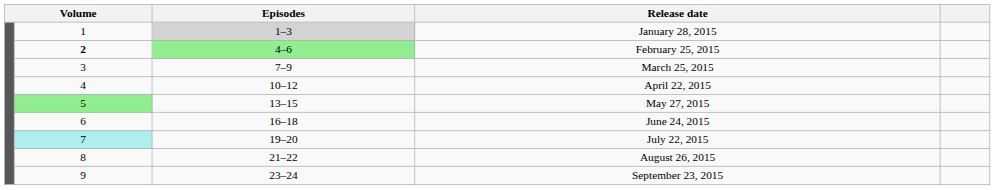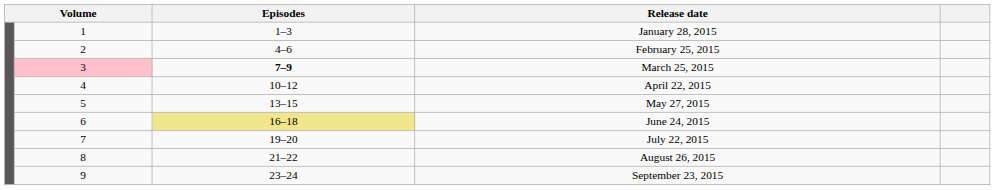(283, 31) lightgrey background -> (283, 31) no background
(83, 49) bold -> (83, 49) normal
(283, 49) lightgreen background -> (283, 49) no background
(83, 67) no background -> (83, 67) pink background
(283, 67) normal -> (283, 67) bold
(83, 103) lightgreen background -> (83, 103) no background
(283, 121) no background -> (283, 121) khaki background
(83, 139) paleturquoise background -> (83, 139) no background
